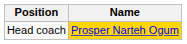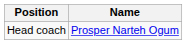(125, 30) gold background -> (125, 30) no background
